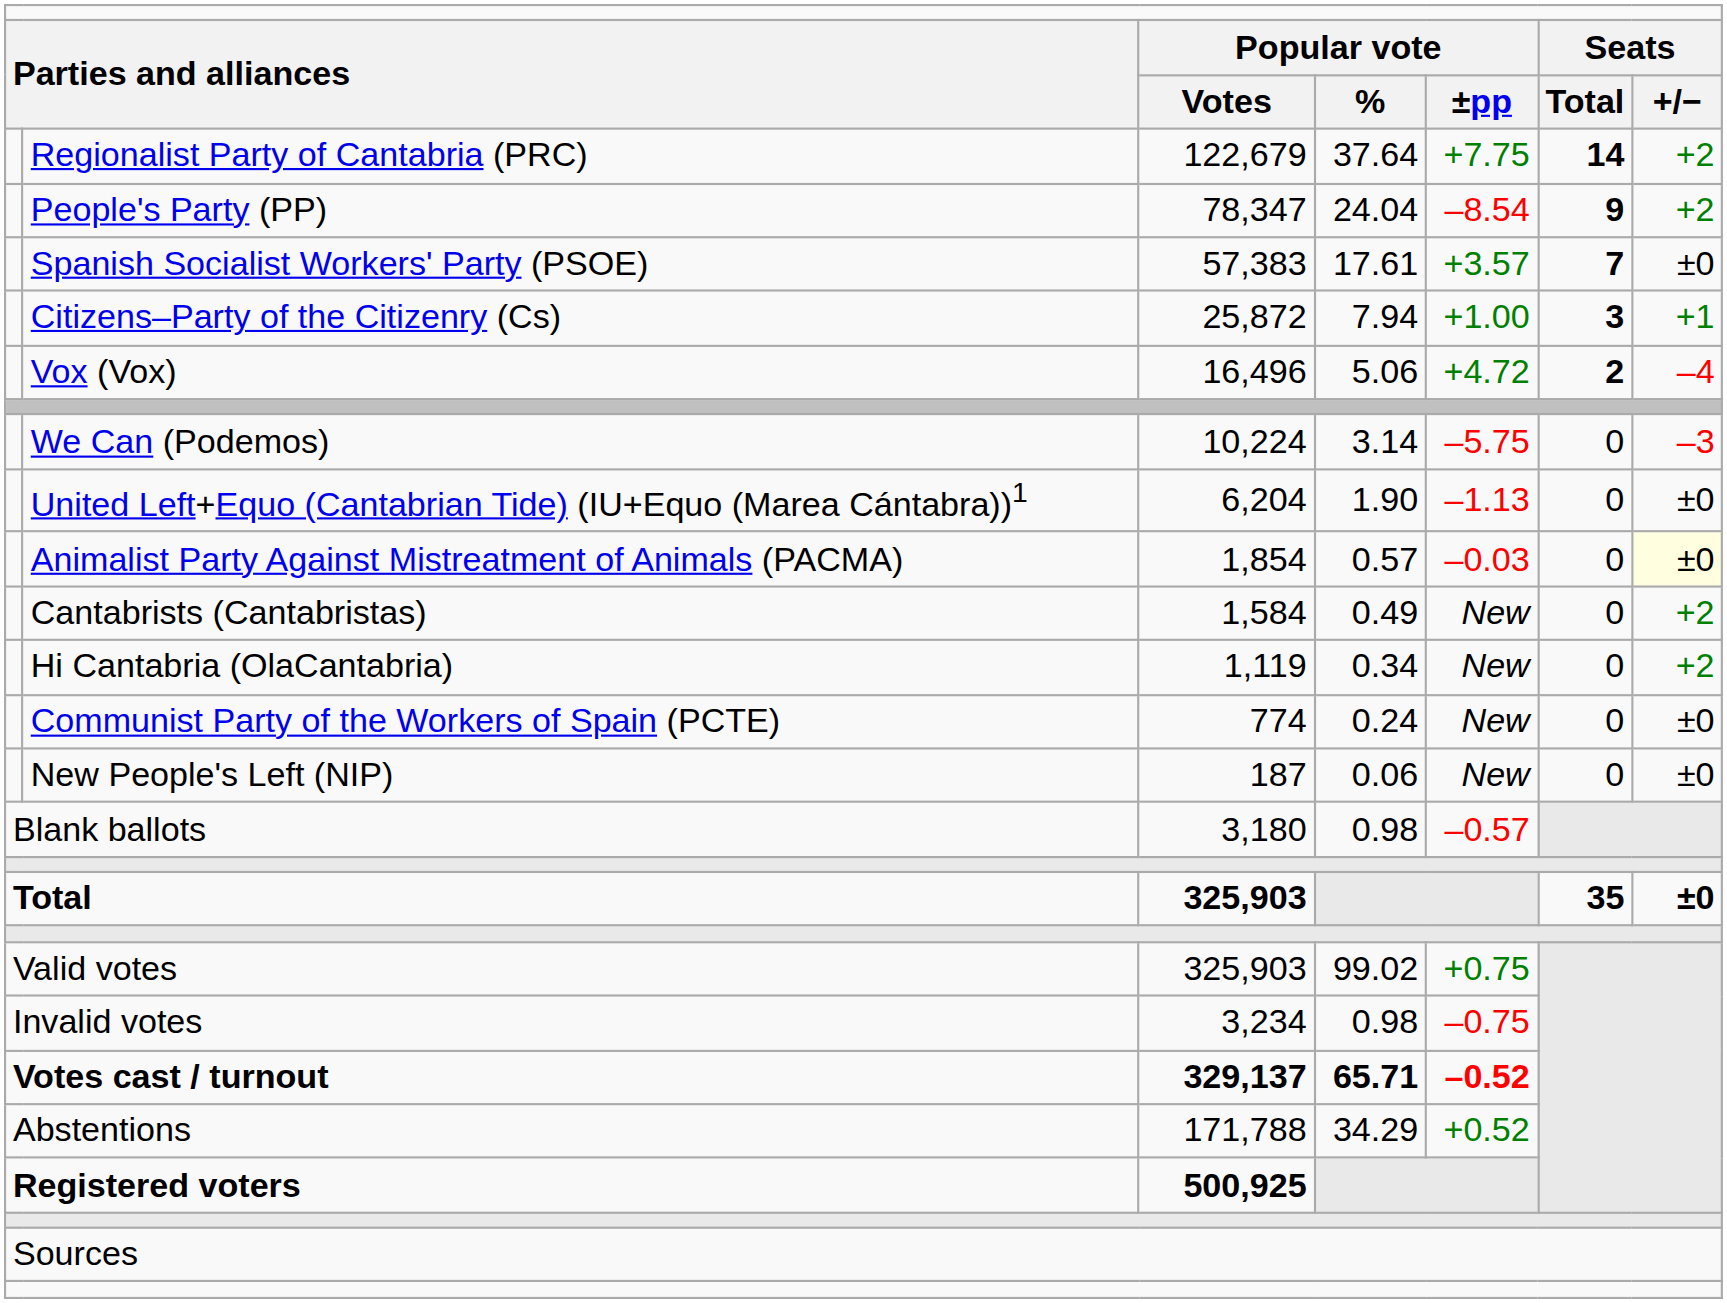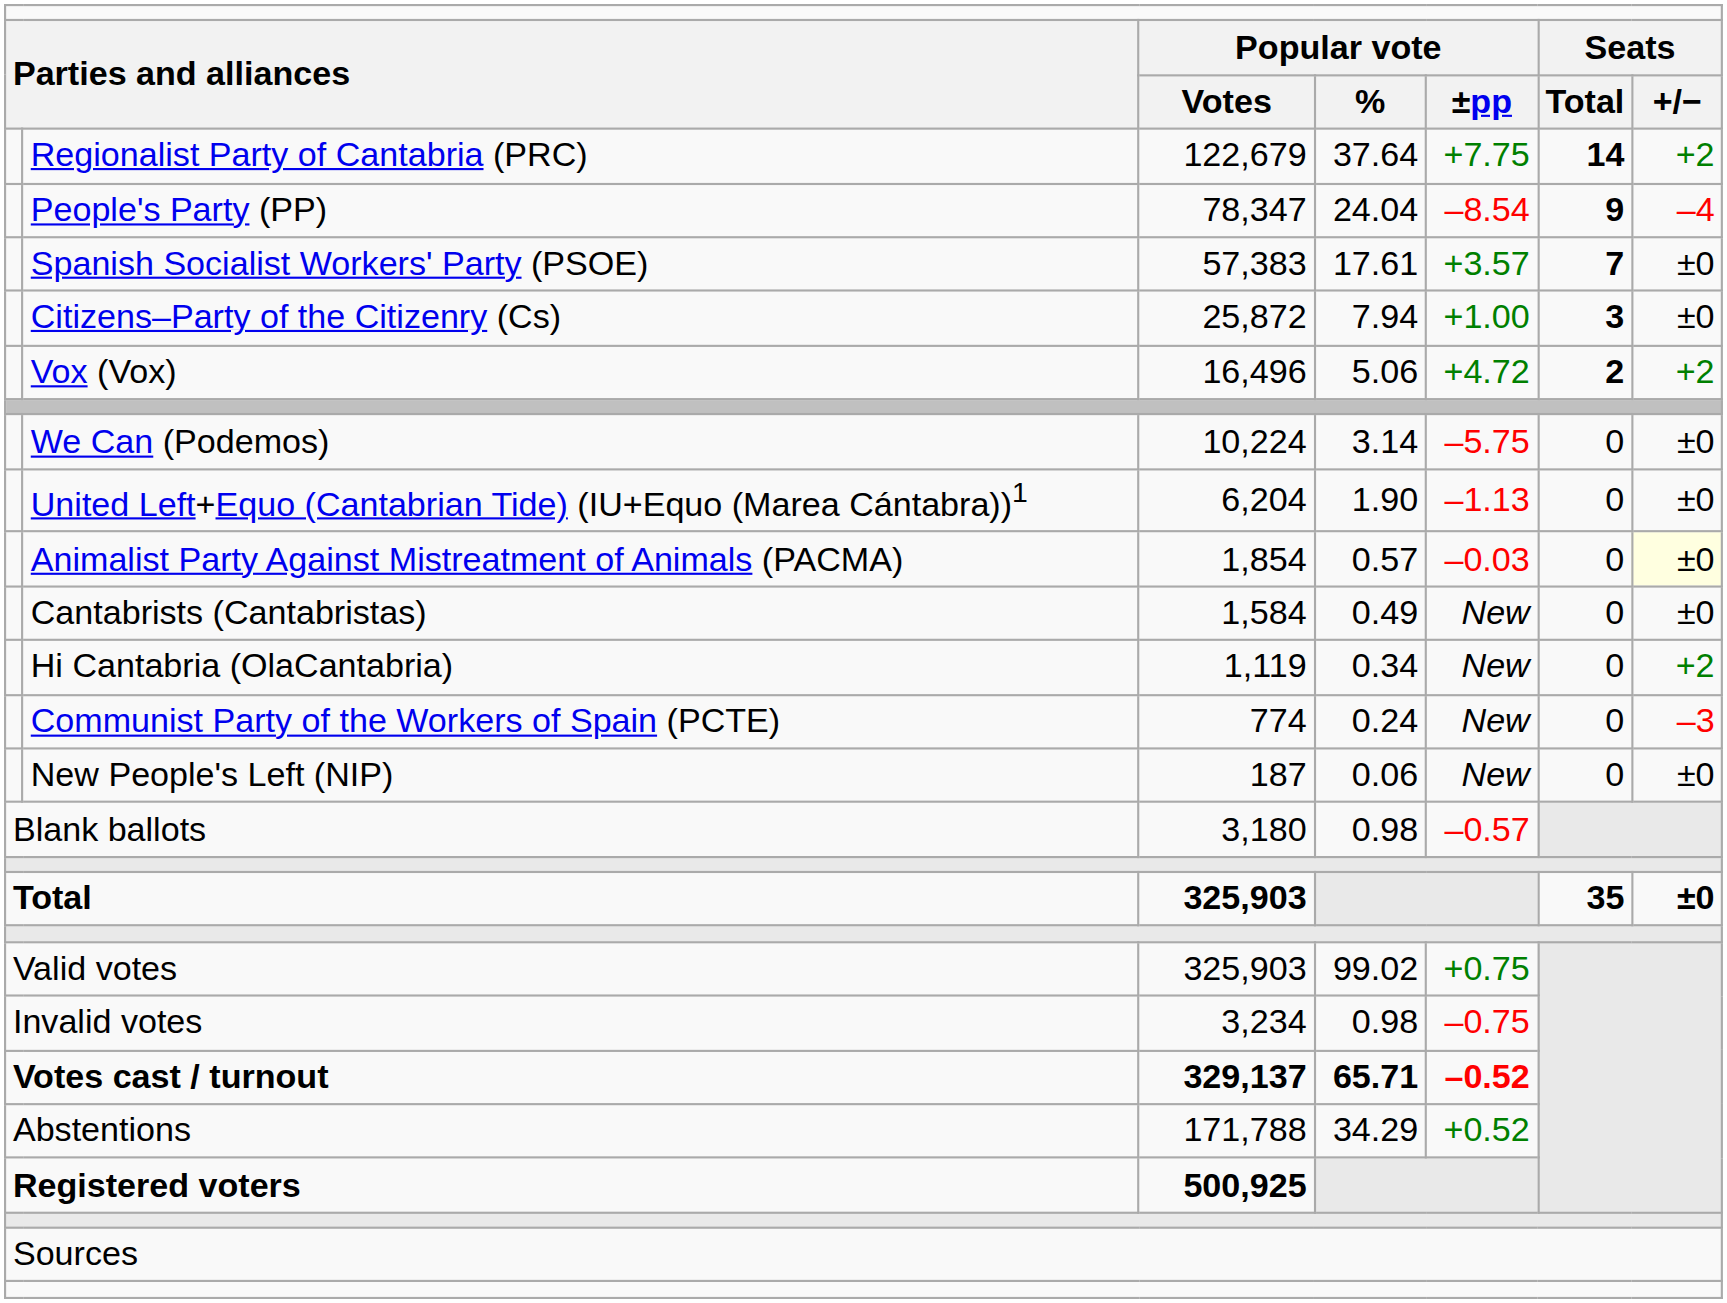(1695, 209) +2 -> (1696, 209) –4
(1695, 317) +1 -> (1696, 317) ±0
(1696, 371) –4 -> (1695, 371) +2
(1696, 441) –3 -> (1696, 441) ±0
(1695, 612) +2 -> (1696, 612) ±0
(1696, 720) ±0 -> (1696, 720) –3
